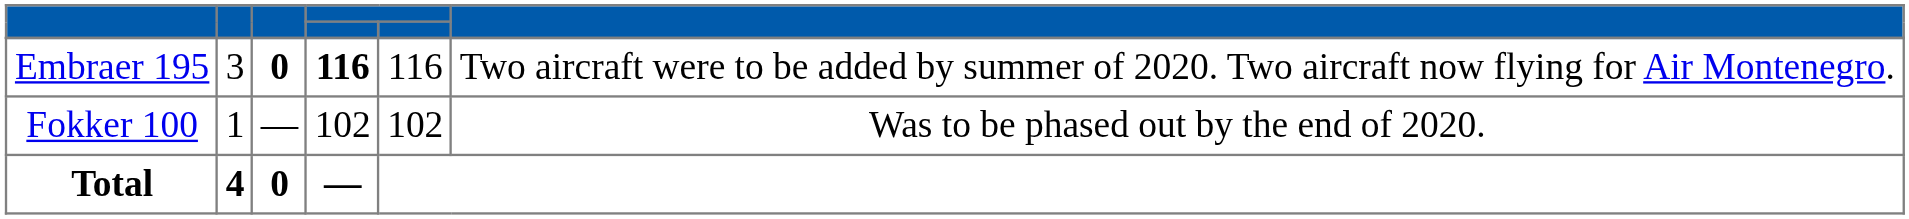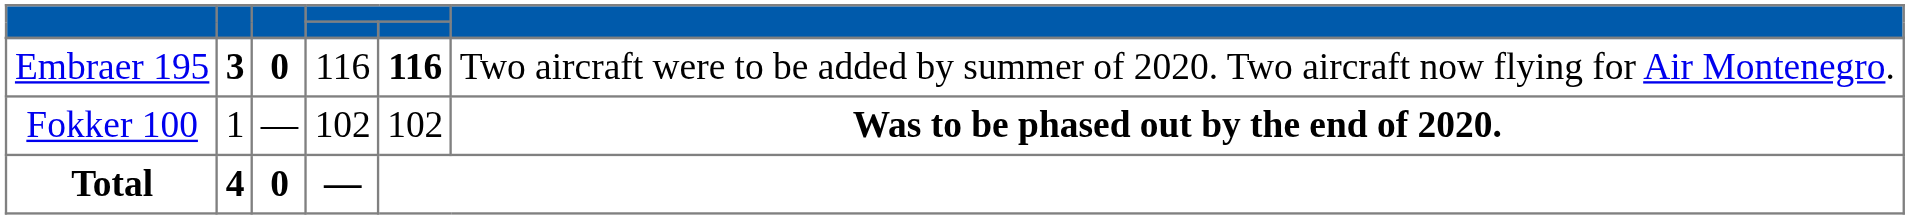(235, 66) normal -> (235, 66) bold
(343, 66) bold -> (343, 66) normal
(415, 66) normal -> (415, 66) bold
(1177, 125) normal -> (1177, 125) bold
